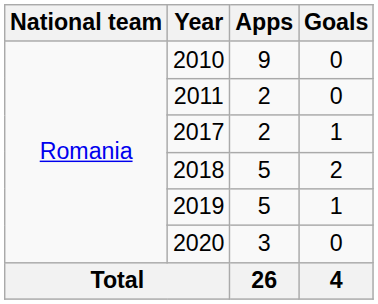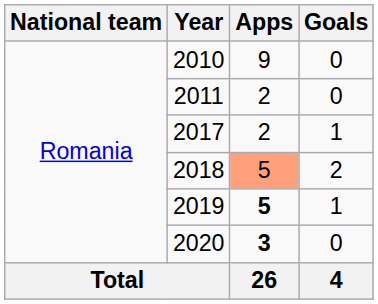(264, 170) no background -> (264, 170) lightsalmon background
(264, 206) normal -> (264, 206) bold
(264, 243) normal -> (264, 243) bold
